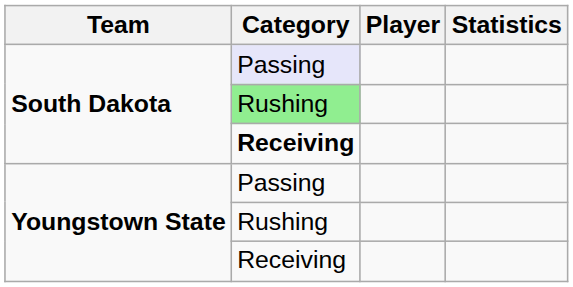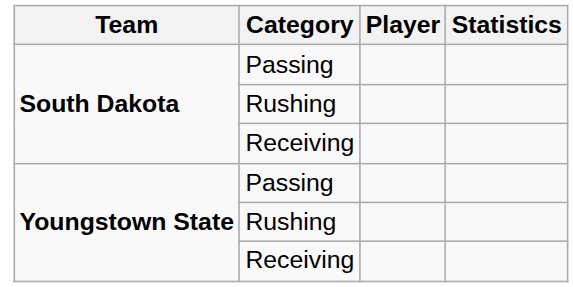(281, 64) lavender background -> (290, 64) no background
(283, 103) lightgreen background -> (291, 103) no background
(296, 142) bold -> (300, 142) normal
